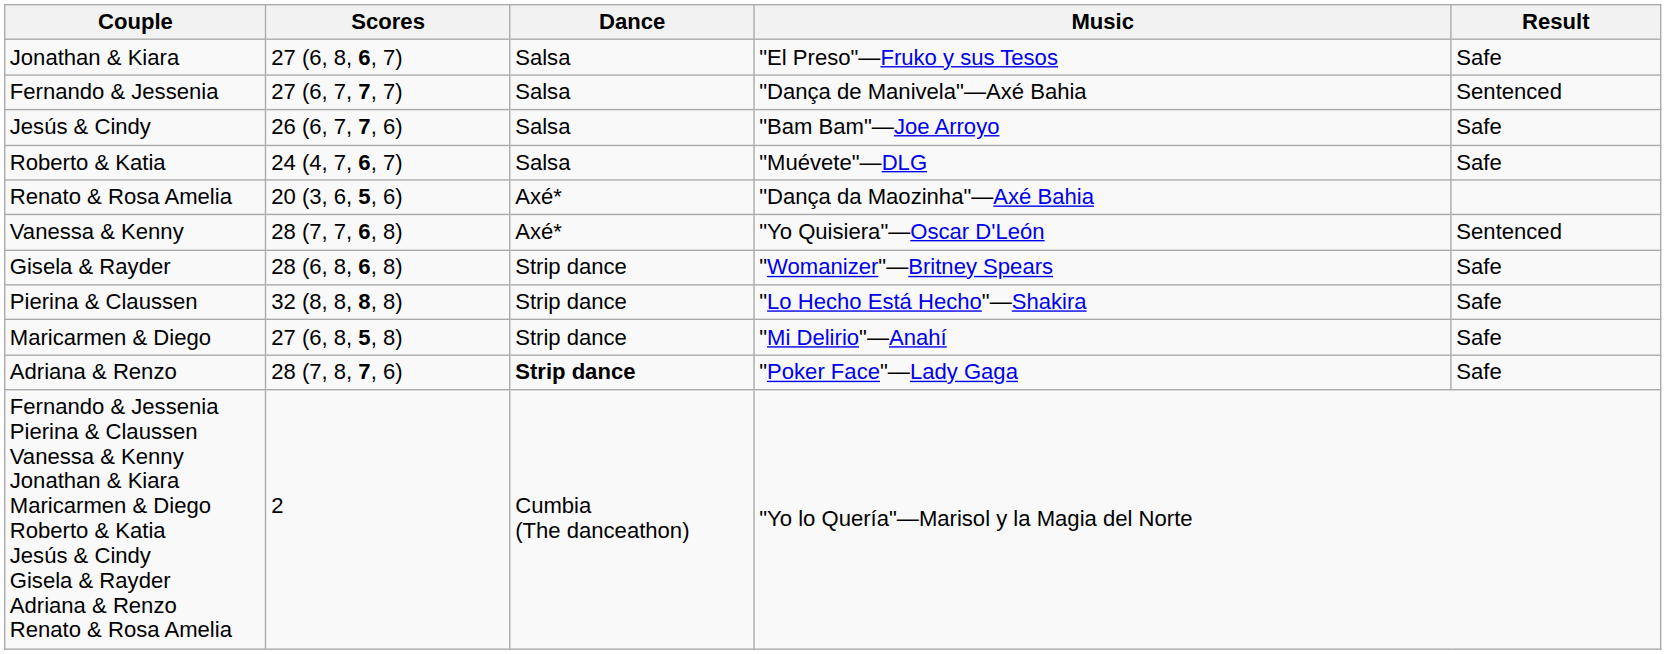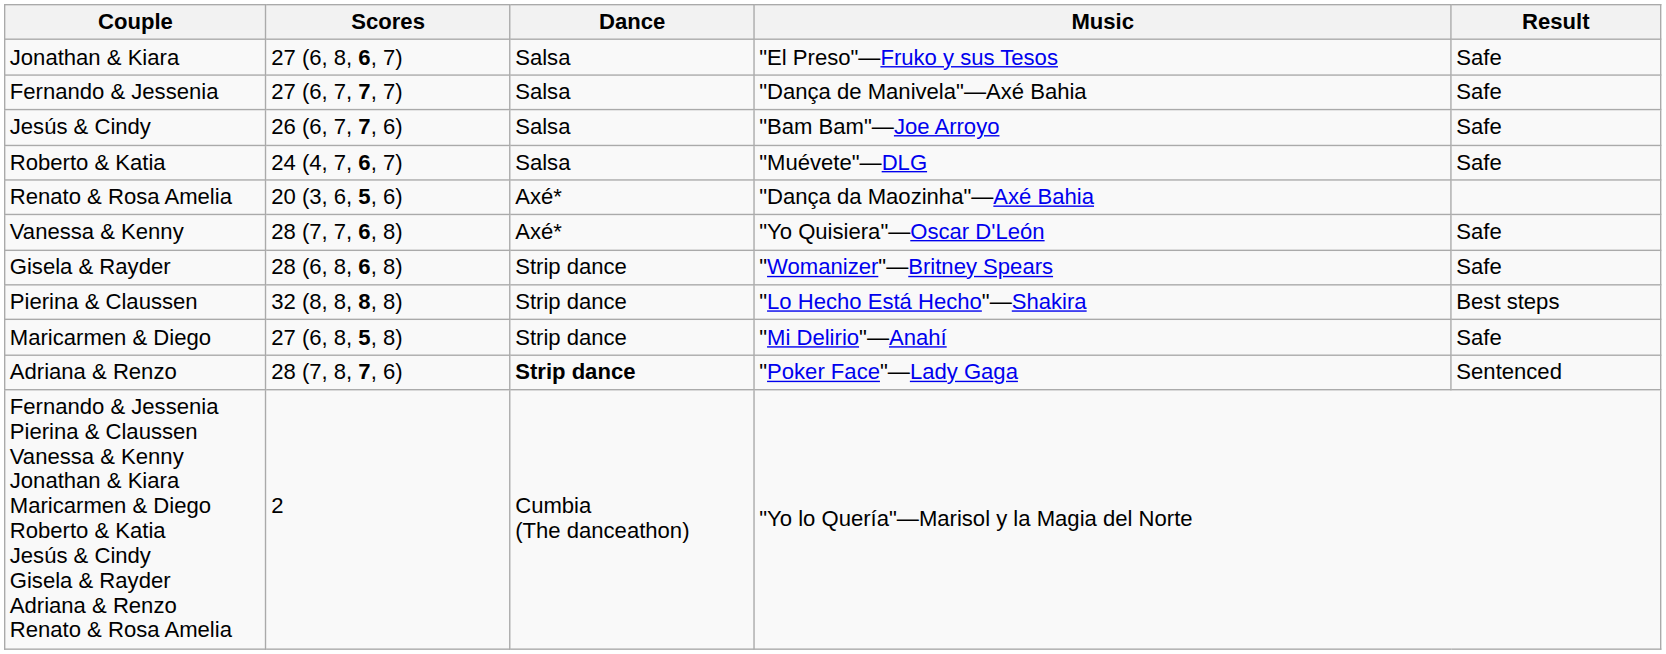(1509, 92) Sentenced -> (1479, 92) Safe
(1509, 232) Sentenced -> (1479, 232) Safe
(1479, 302) Safe -> (1508, 302) Best steps
(1479, 372) Safe -> (1509, 372) Sentenced
